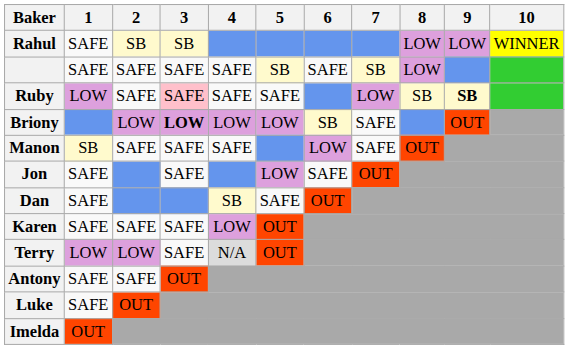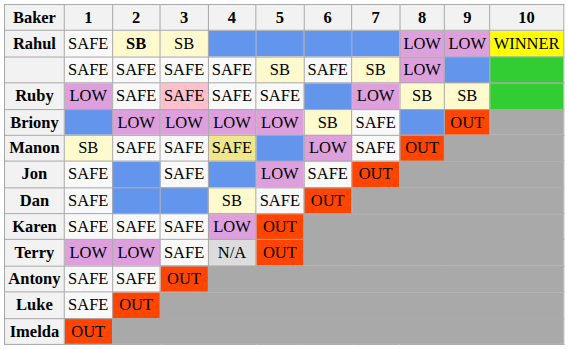(136, 43) normal -> (136, 43) bold
(467, 95) bold -> (467, 95) normal
(184, 122) bold -> (184, 122) normal
(232, 148) no background -> (232, 148) khaki background
